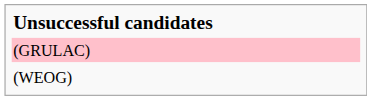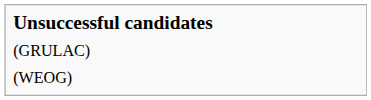(52, 51) pink background -> (52, 51) no background
